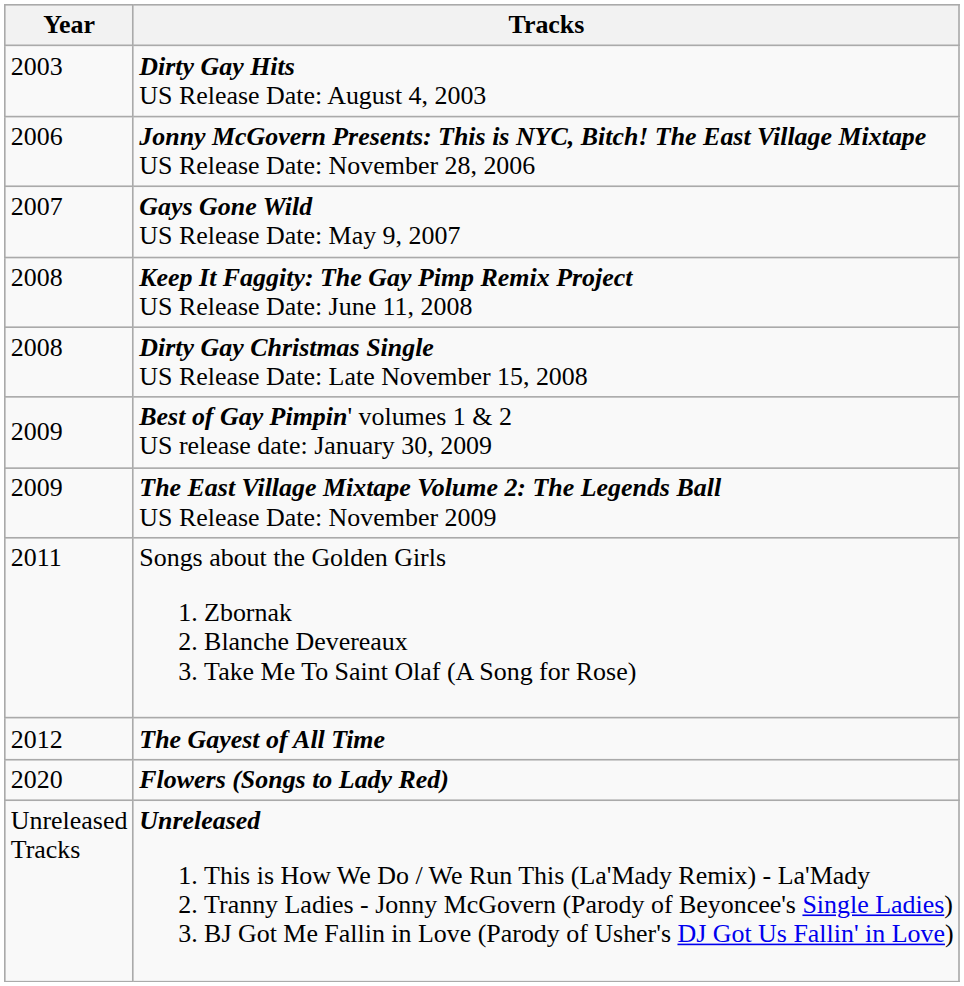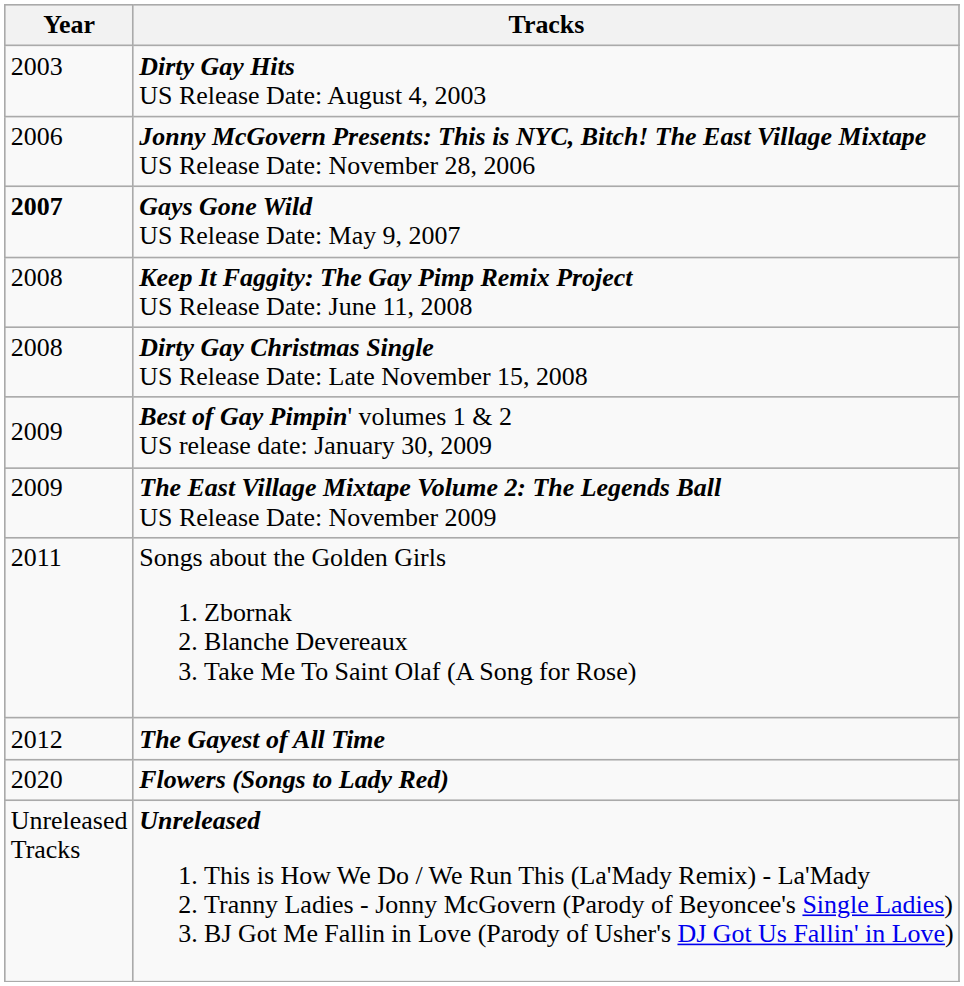(37, 206) normal -> (37, 206) bold
